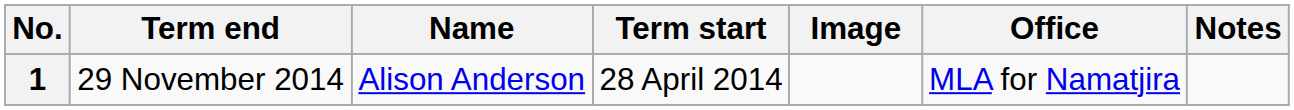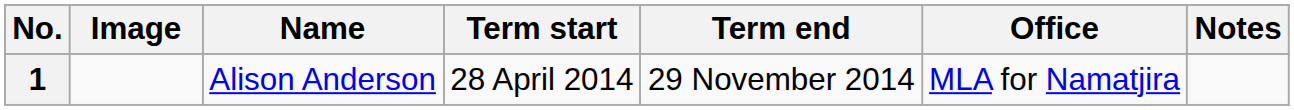columns swapped: (856, 29) <-> (211, 29)
